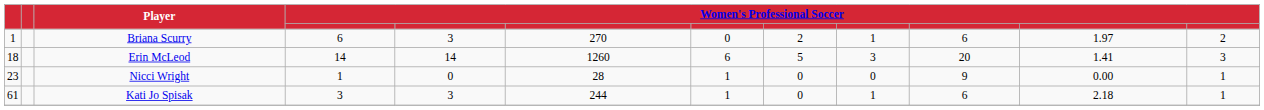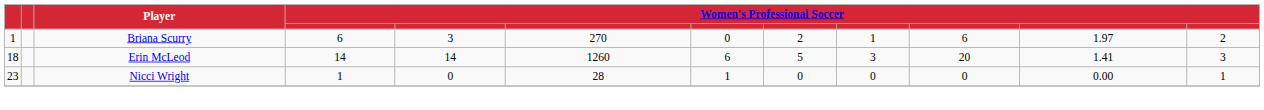(965, 76) 9 -> (965, 76) 0
- row: (159, 95)
